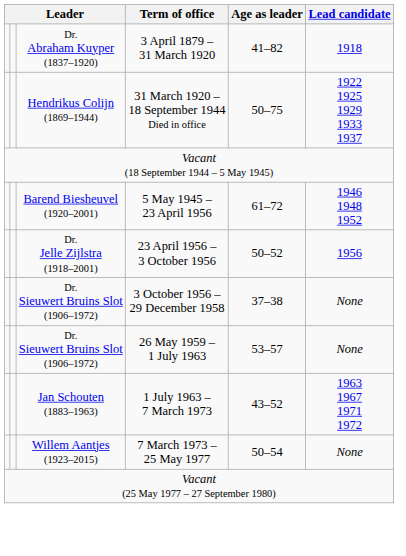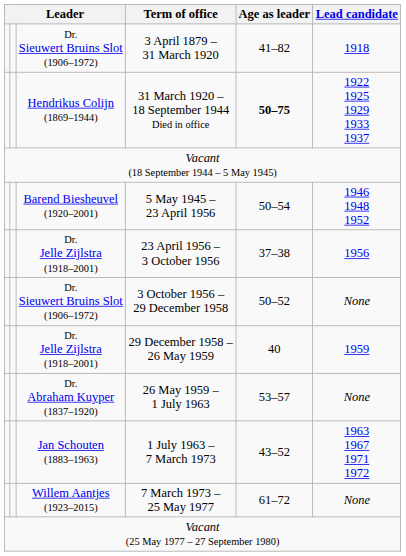(71, 49) Dr. Abraham Kuyper (1837–1920) -> (71, 49) Dr. Sieuwert Bruins Slot (1906–1972)
(267, 110) normal -> (274, 110) bold
(267, 205) 61–72 -> (274, 205) 50–54
(267, 253) 50–52 -> (274, 253) 37–38
(267, 301) 37–38 -> (274, 301) 50–52
+ row: (181, 349)
(71, 350) Dr. Sieuwert Bruins Slot (1906–1972) -> (71, 398) Dr. Abraham Kuyper (1837–1920)
(267, 452) 50–54 -> (274, 500) 61–72
